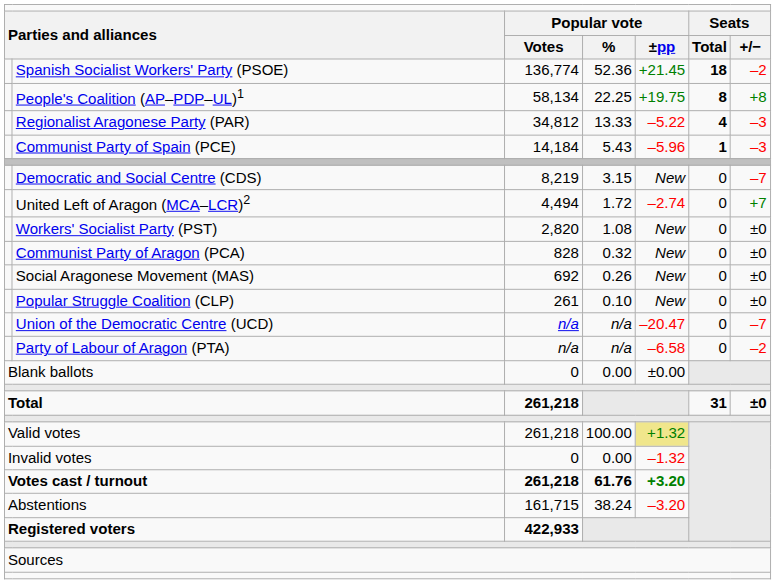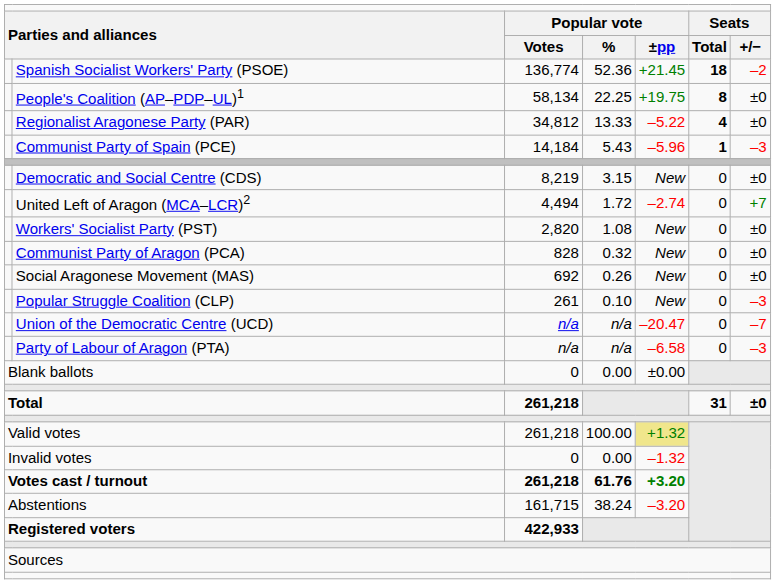(758, 96) +8 -> (758, 96) ±0
(758, 122) –3 -> (758, 122) ±0
(758, 177) –7 -> (758, 177) ±0
(758, 300) ±0 -> (758, 300) –3
(758, 348) –2 -> (758, 348) –3
